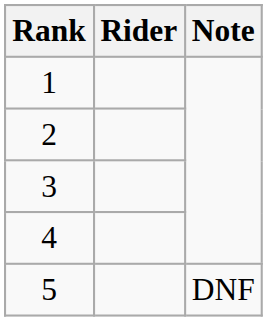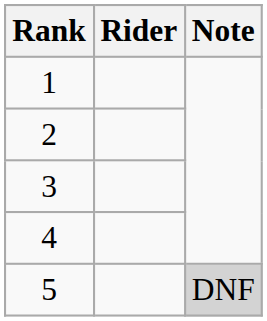(223, 290) no background -> (223, 290) lightgrey background
